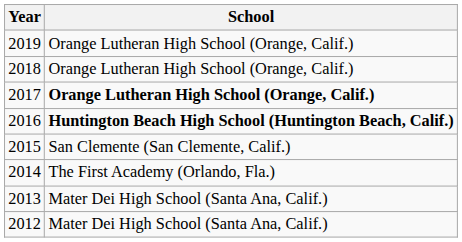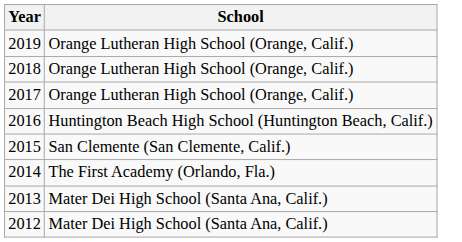(211, 95) bold -> (201, 95) normal
(251, 120) bold -> (241, 120) normal
